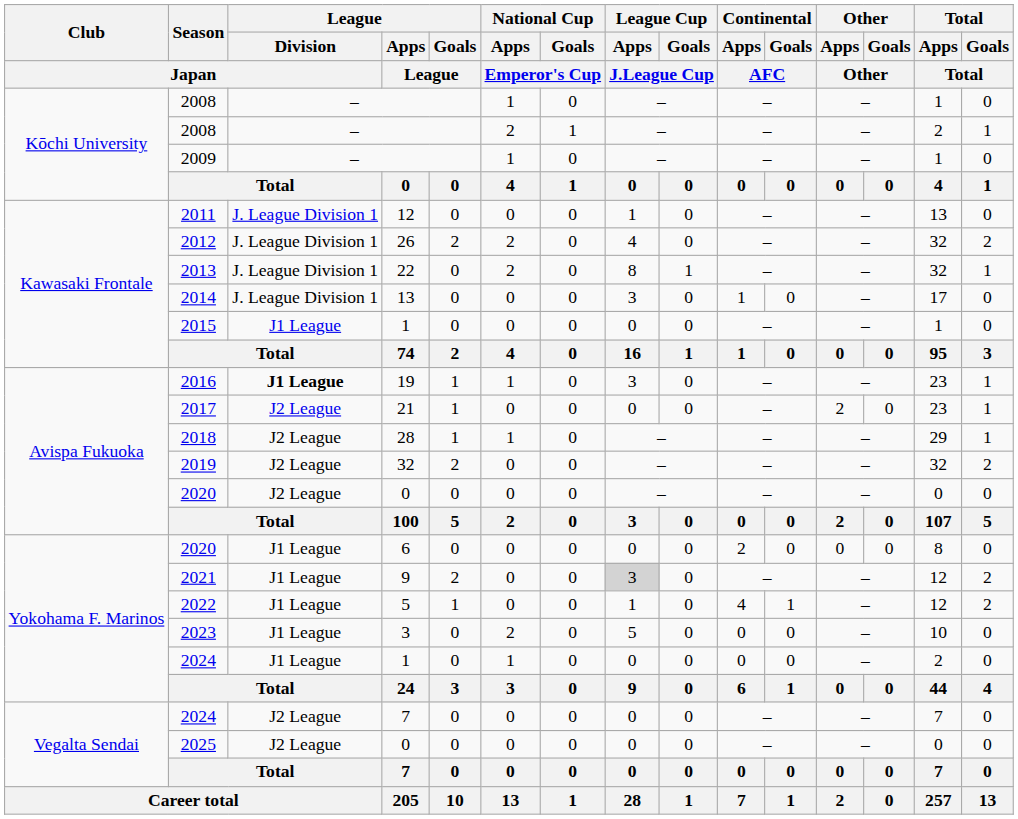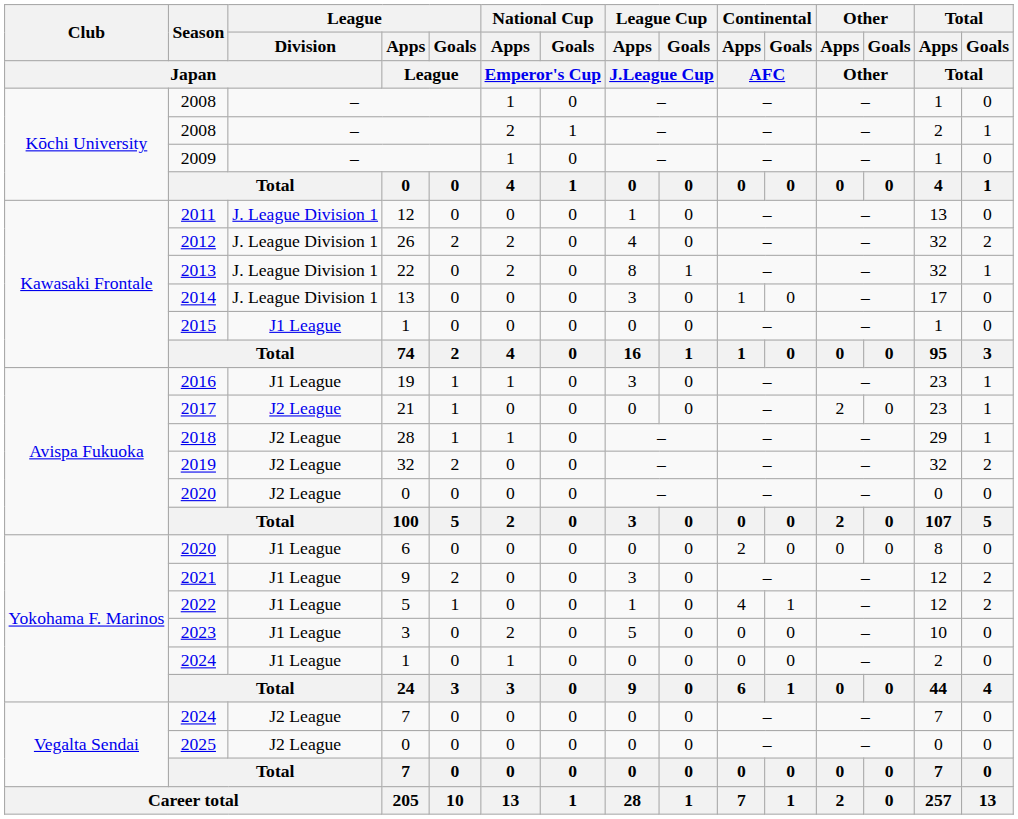(305, 381) bold -> (305, 381) normal
(632, 576) lightgrey background -> (632, 576) no background
